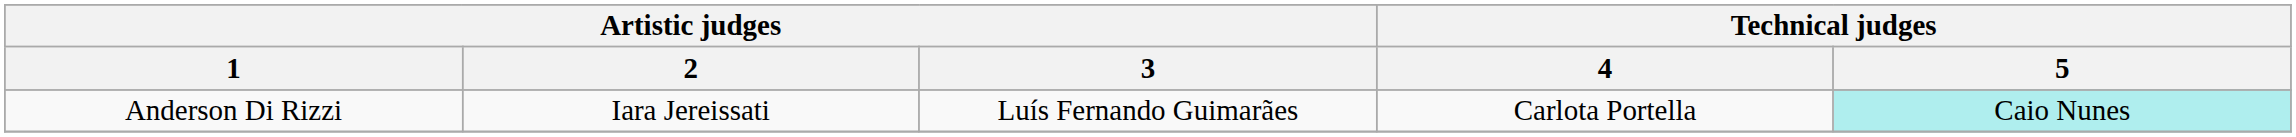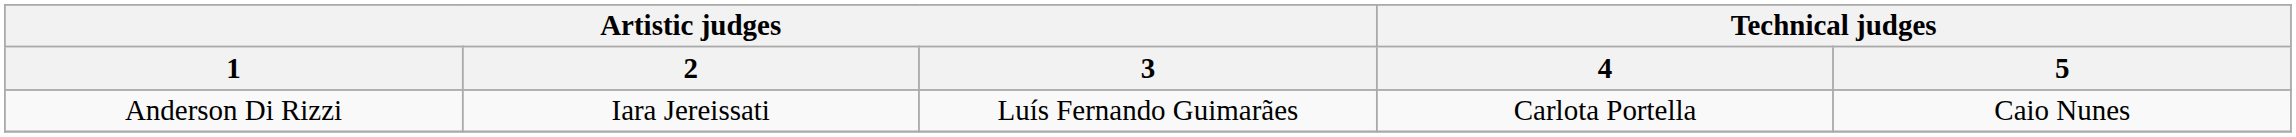(2062, 110) paleturquoise background -> (2062, 110) no background
